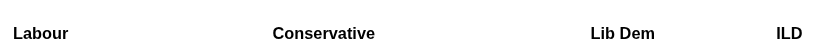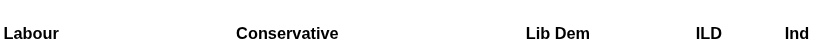+ column: (797, 11)
